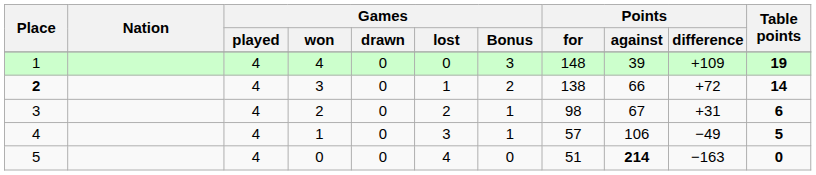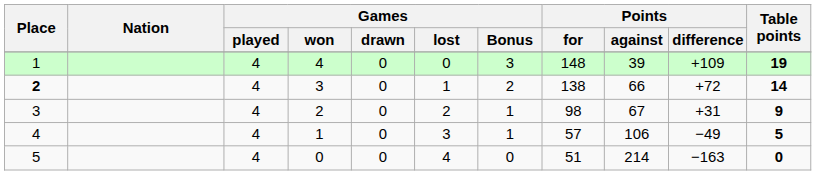(779, 110) 6 -> (779, 110) 9
(637, 157) bold -> (637, 157) normal
